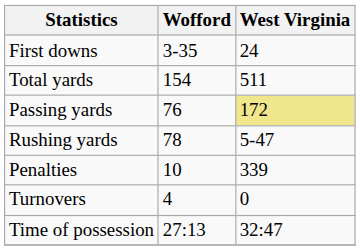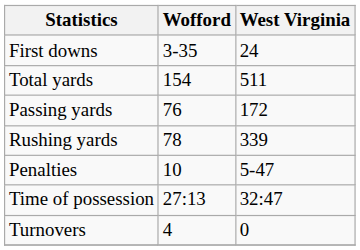(254, 110) khaki background -> (254, 110) no background
(257, 140) 5-47 -> (254, 140) 339
(254, 170) 339 -> (257, 170) 5-47
rows swapped: (47, 200) <-> (82, 229)
